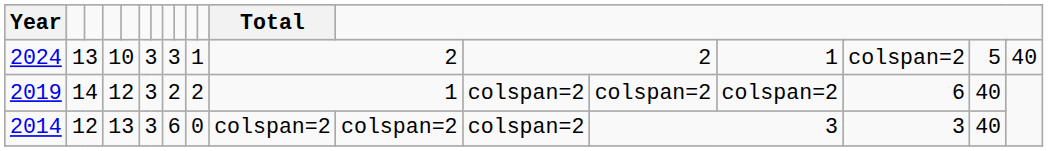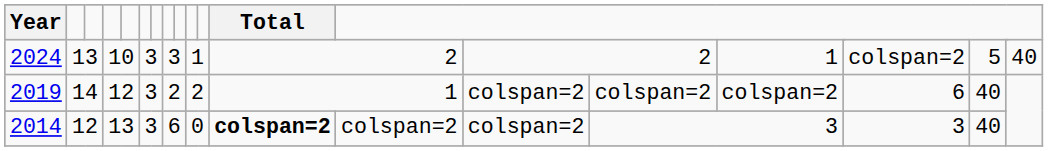(272, 128) normal -> (272, 128) bold
